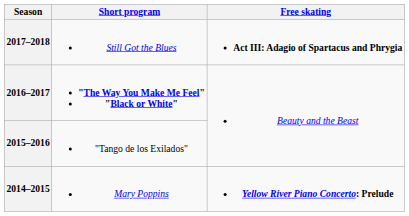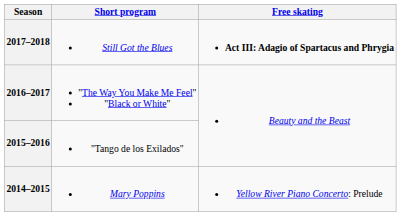(129, 98) bold -> (125, 98) normal
(306, 194) bold -> (297, 194) normal
